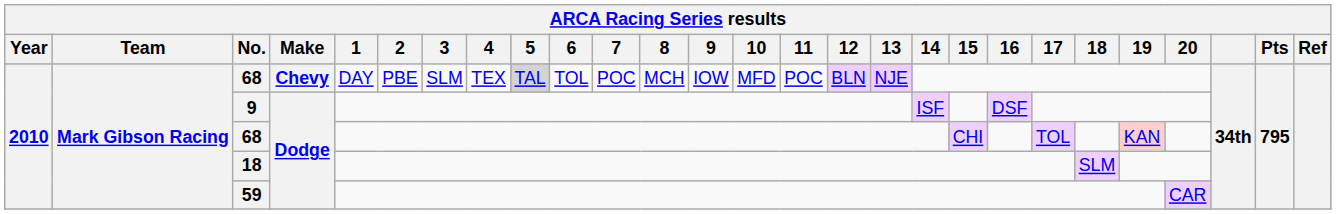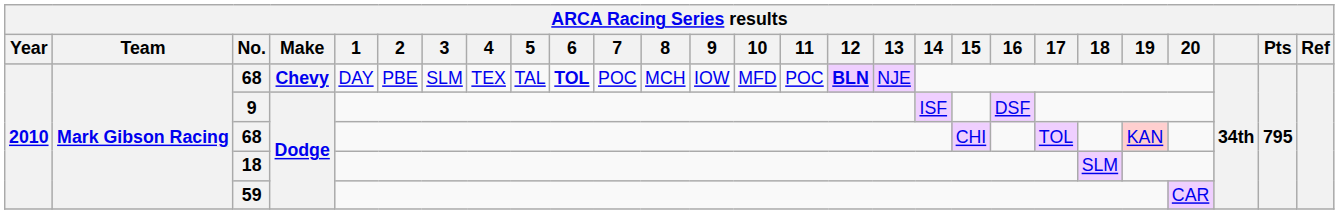(530, 78) lightgrey background -> (530, 78) no background
(571, 78) normal -> (572, 78) bold
(849, 78) normal -> (851, 78) bold
